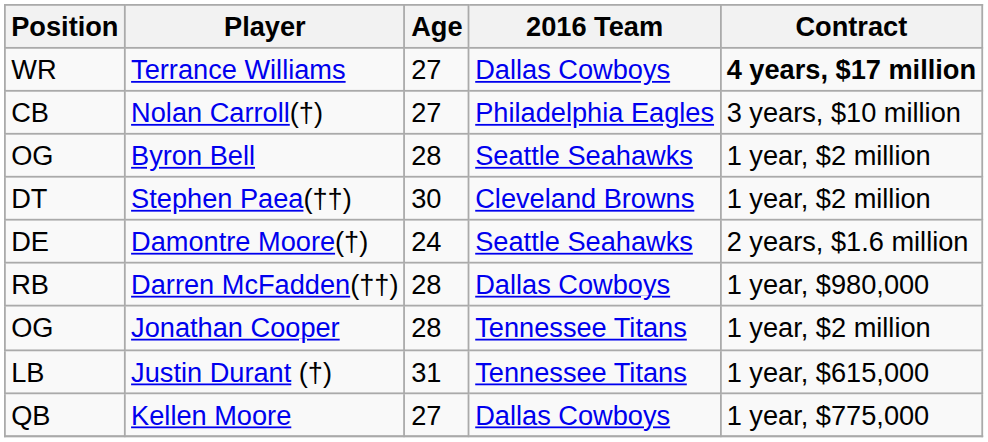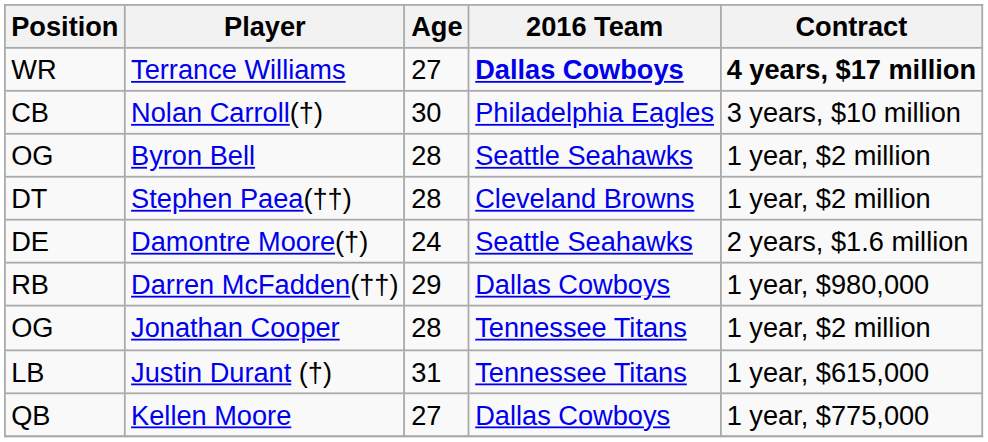(573, 70) normal -> (579, 70) bold
(426, 113) 27 -> (426, 113) 30
(426, 199) 30 -> (426, 199) 28
(426, 285) 28 -> (426, 285) 29
